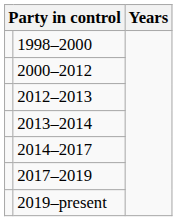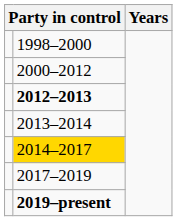(55, 96) normal -> (54, 96) bold
(55, 149) no background -> (54, 149) gold background
(62, 202) normal -> (64, 202) bold
